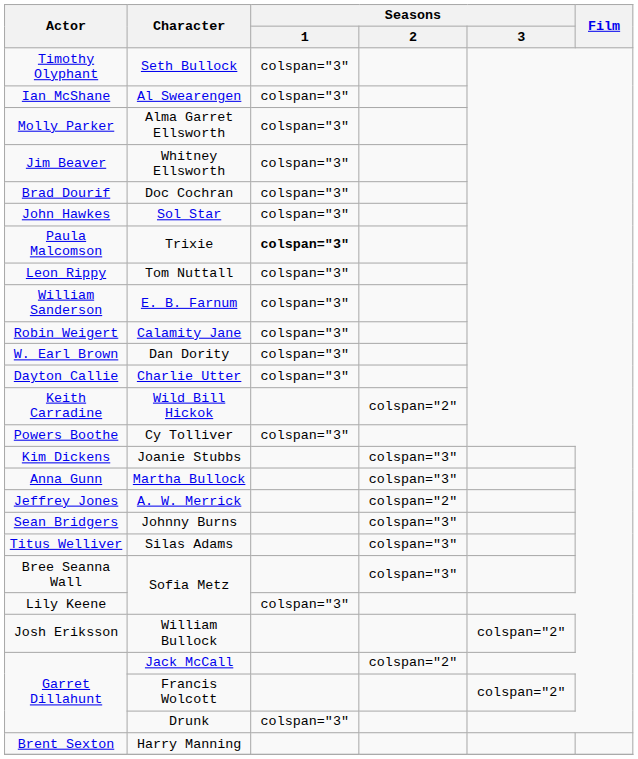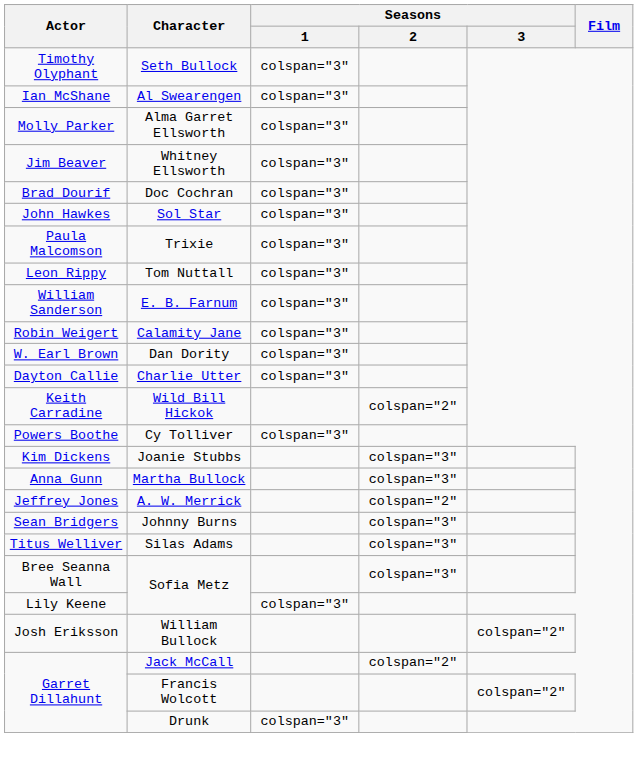(305, 244) bold -> (305, 244) normal
- row: (66, 744)
